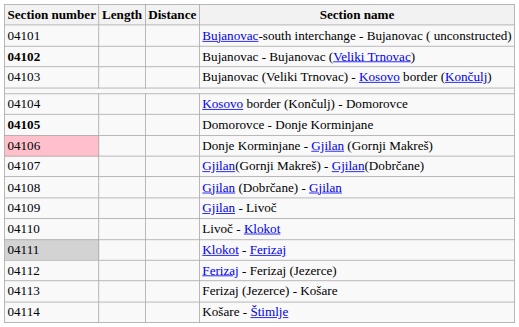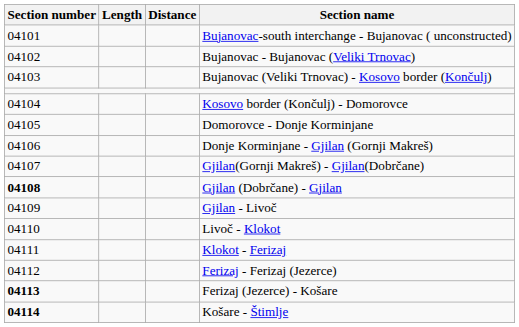(24, 56) bold -> (24, 56) normal
(24, 124) bold -> (24, 124) normal
(24, 145) pink background -> (24, 145) no background
(24, 187) normal -> (24, 187) bold
(23, 249) lightgrey background -> (23, 249) no background
(24, 291) normal -> (23, 291) bold
(24, 312) normal -> (23, 312) bold
